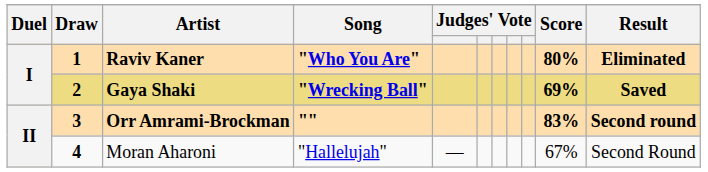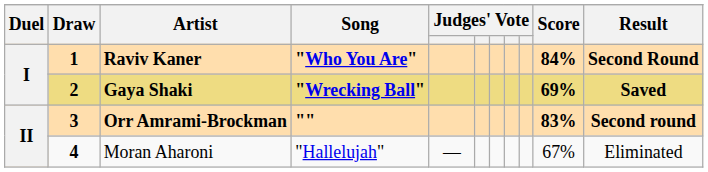(561, 59) 80% -> (559, 59) 84%
(643, 59) Eliminated -> (643, 59) Second Round
(643, 151) Second Round -> (643, 151) Eliminated
